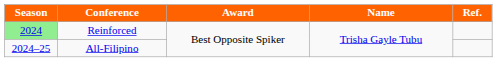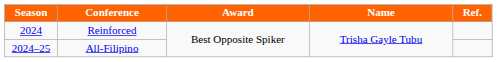(31, 30) lightgreen background -> (31, 30) no background
